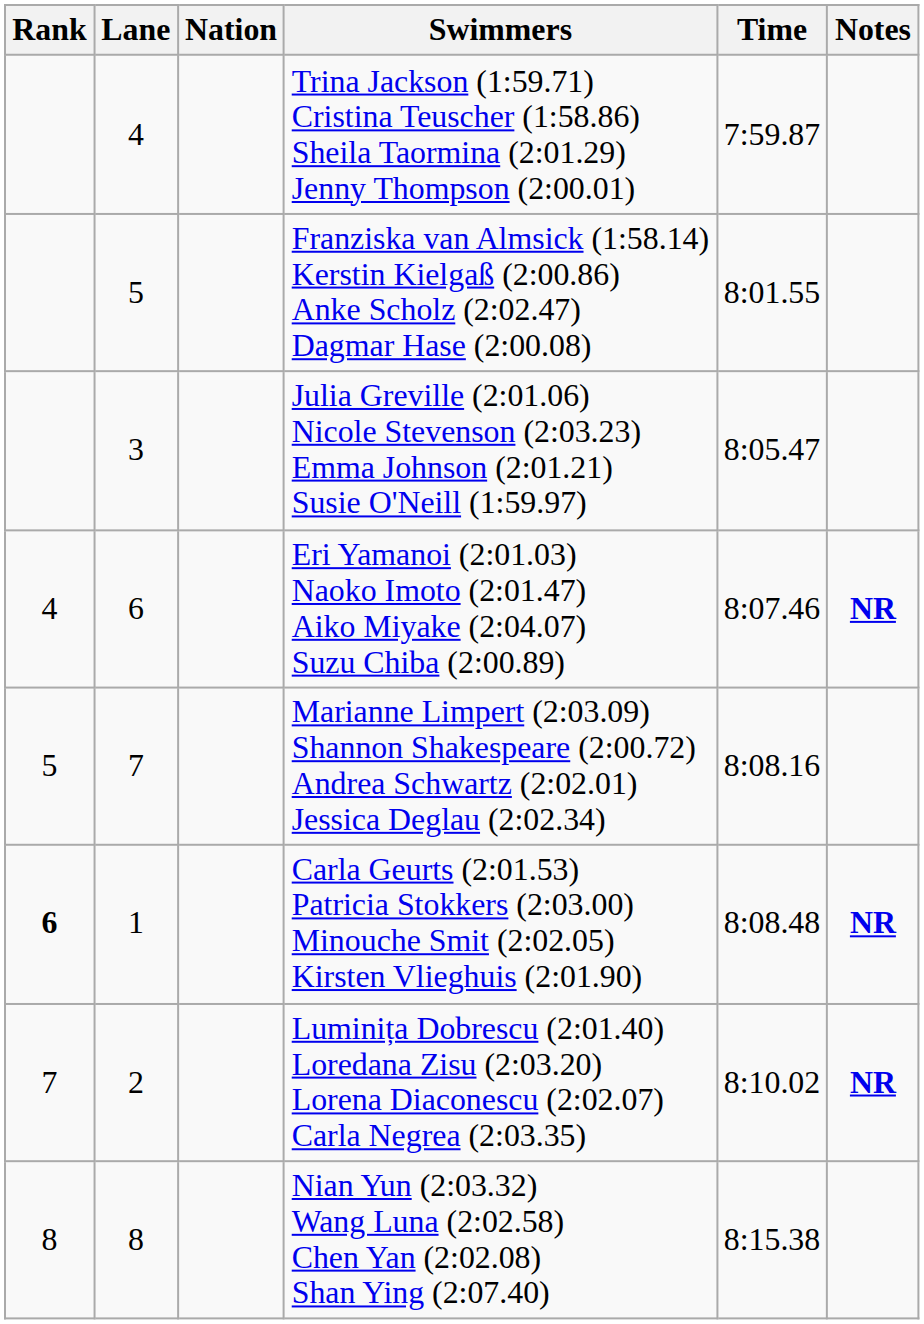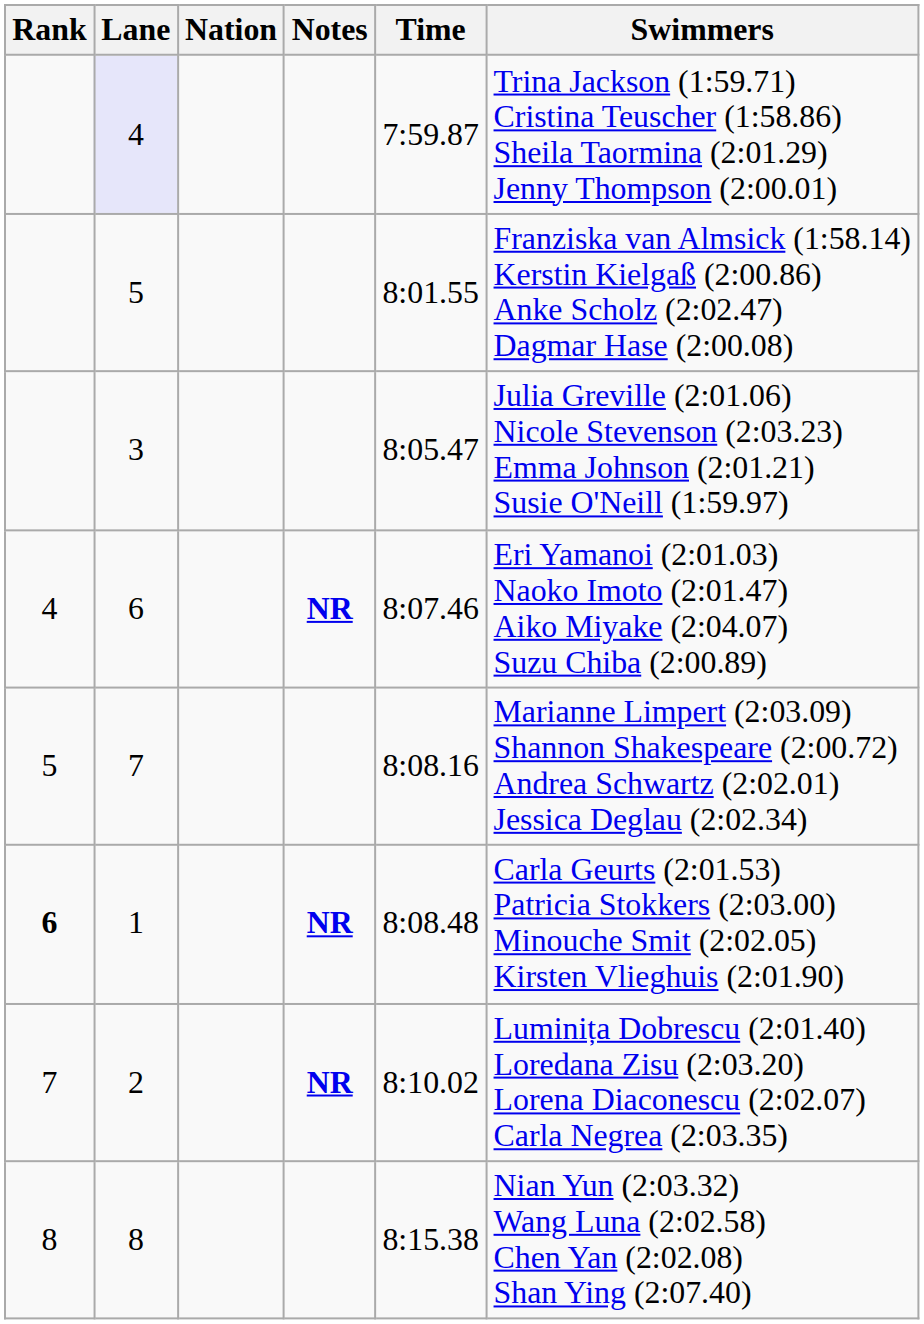columns swapped: (500, 29) <-> (873, 29)
(136, 133) no background -> (136, 133) lavender background
